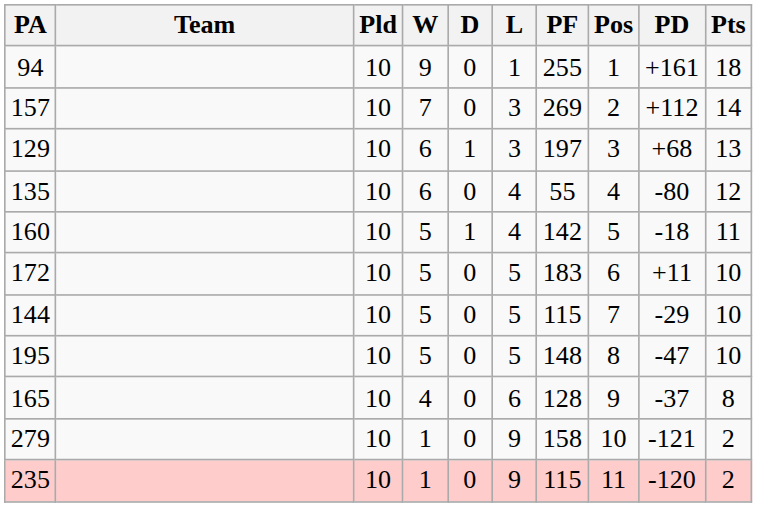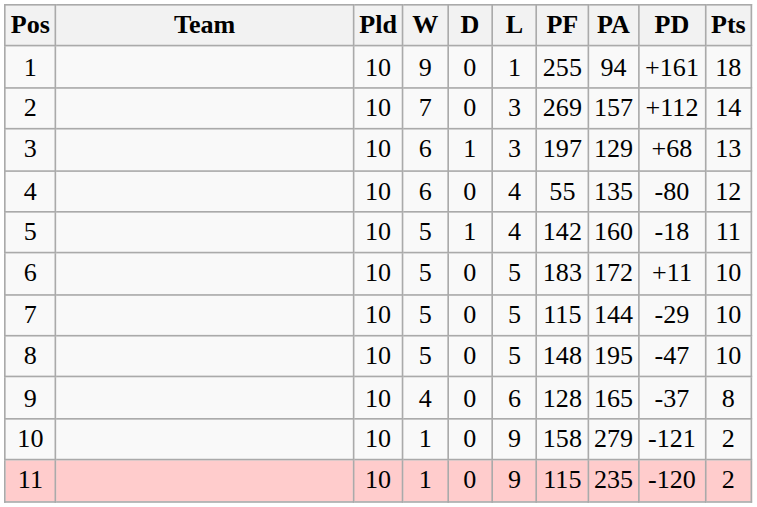columns swapped: (614, 25) <-> (30, 25)
